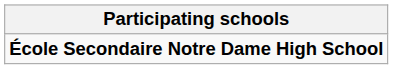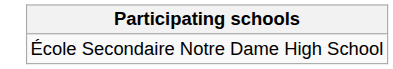(196, 48) bold -> (207, 48) normal
